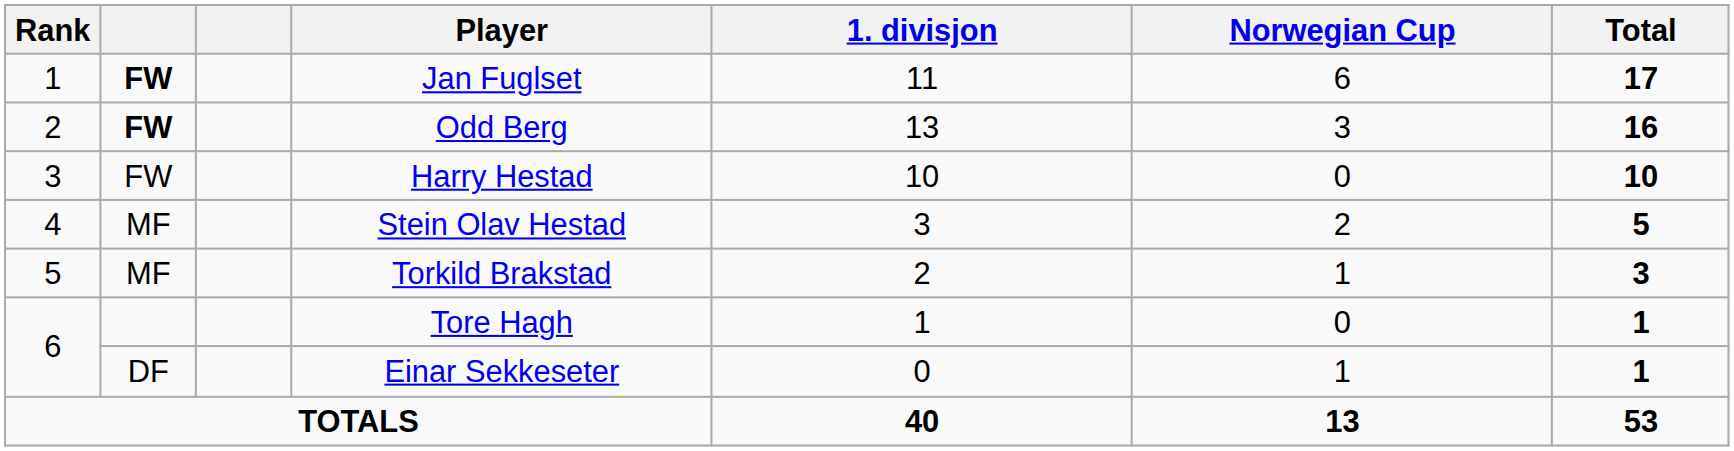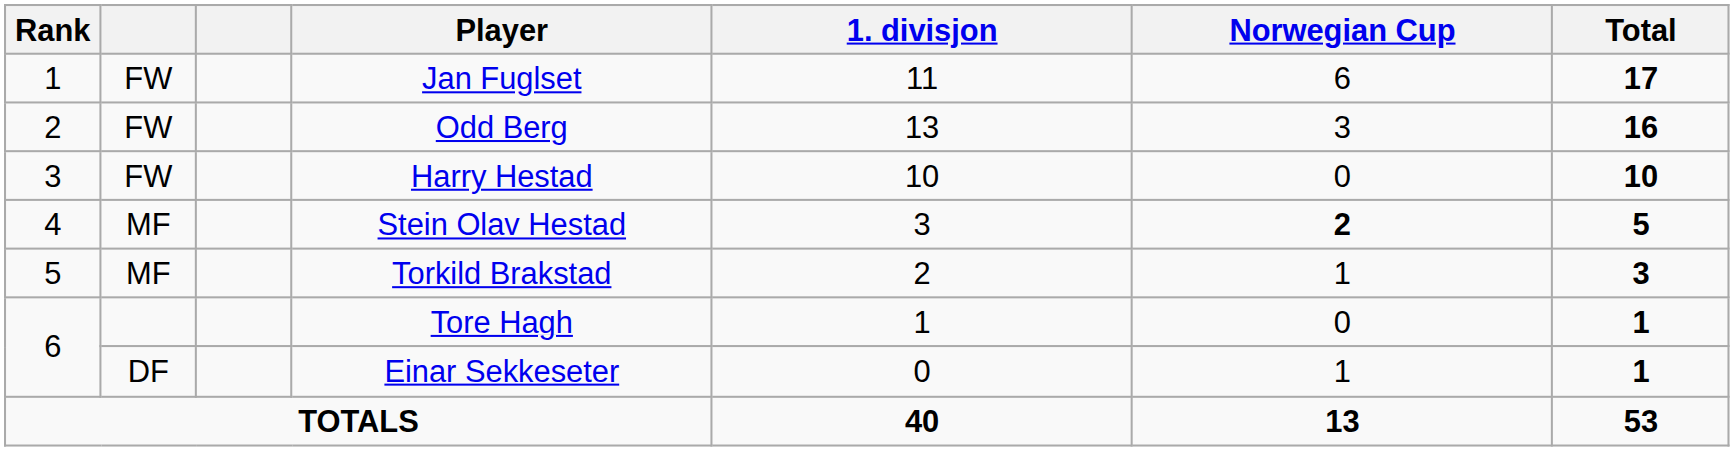(148, 78) bold -> (148, 78) normal
(148, 127) bold -> (148, 127) normal
(1342, 225) normal -> (1342, 225) bold
